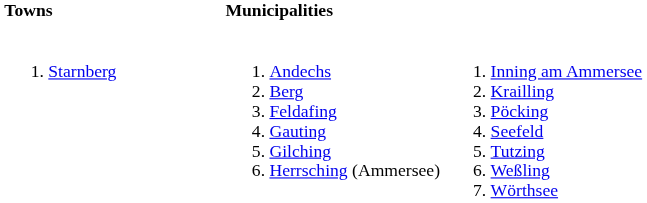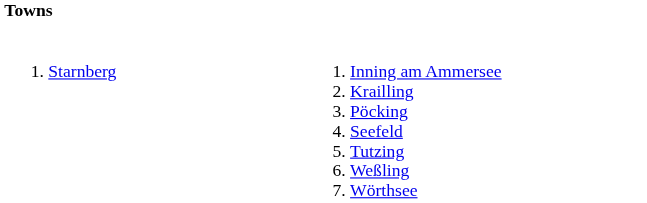- column: (279, 10)
